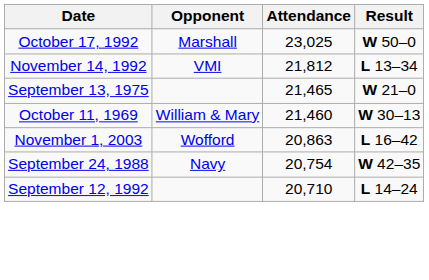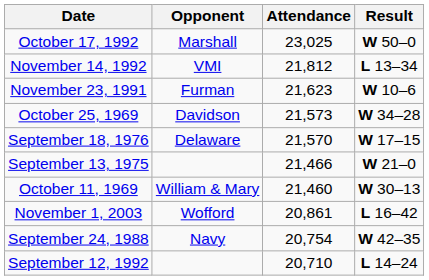+ row: (78, 90)
+ row: (78, 115)
+ row: (78, 139)
(309, 90) 21,465 -> (309, 164) 21,466
(309, 139) 20,863 -> (309, 213) 20,861
